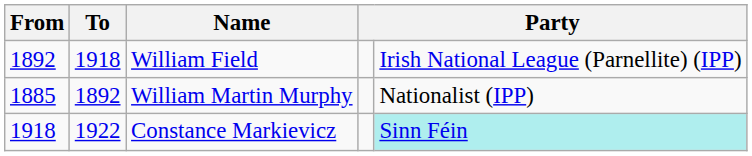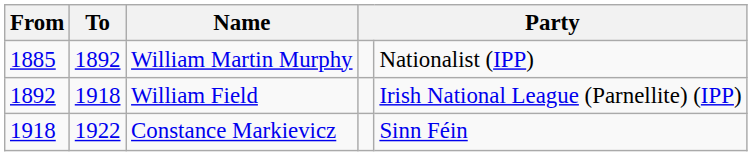rows swapped: (242, 95) <-> (194, 58)
(424, 131) paleturquoise background -> (424, 131) no background
